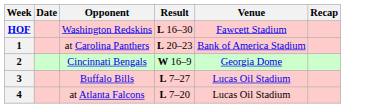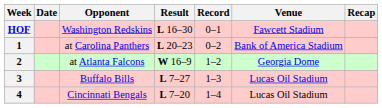+ column: (213, 12)
(107, 62) Cincinnati Bengals -> (107, 62) at Atlanta Falcons
(107, 95) at Atlanta Falcons -> (107, 95) Cincinnati Bengals
